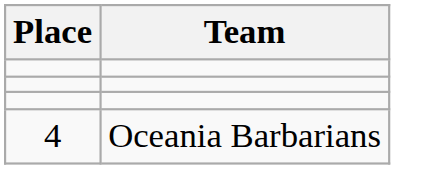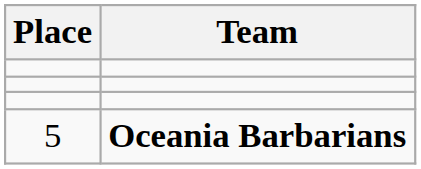(53, 135) 4 -> (53, 135) 5
(245, 135) normal -> (257, 135) bold
